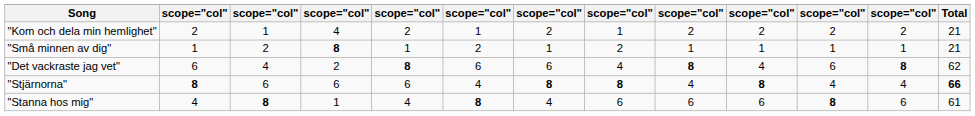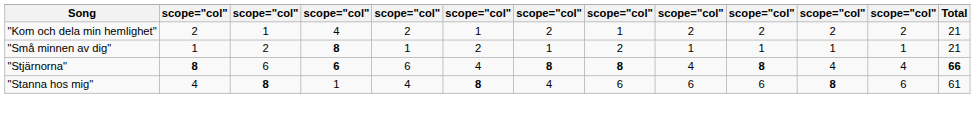- row: (64, 66)
(336, 84) normal -> (336, 66) bold
